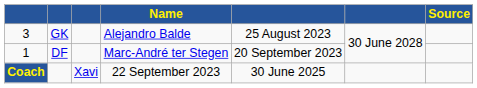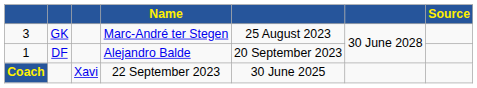(147, 33) Alejandro Balde -> (166, 33) Marc-André ter Stegen
(166, 53) Marc-André ter Stegen -> (147, 53) Alejandro Balde
